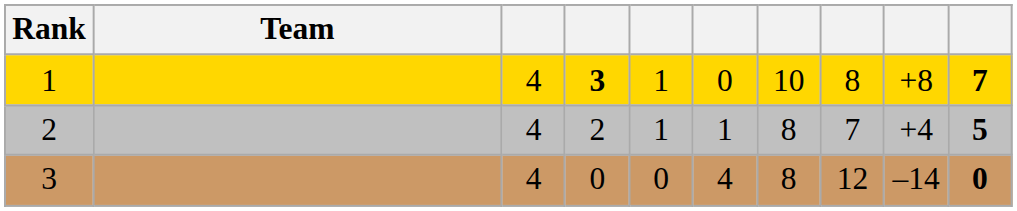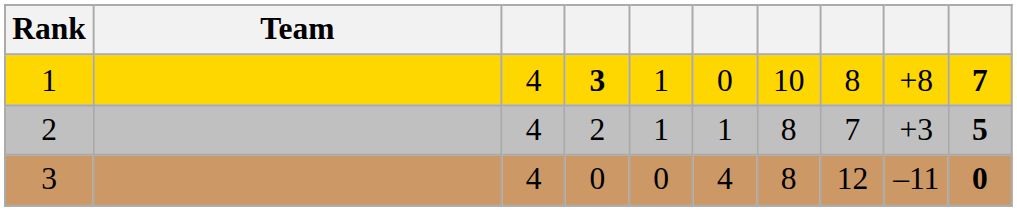(916, 129) +4 -> (916, 129) +3
(916, 179) –14 -> (916, 179) –11
